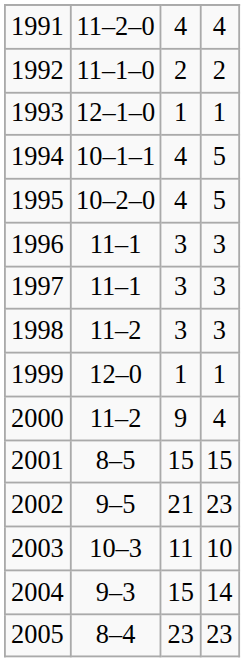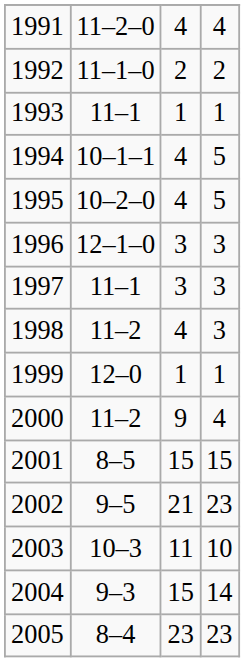(116, 113) 12–1–0 -> (116, 113) 11–1
(116, 243) 11–1 -> (116, 243) 12–1–0
(181, 330) 3 -> (181, 330) 4
